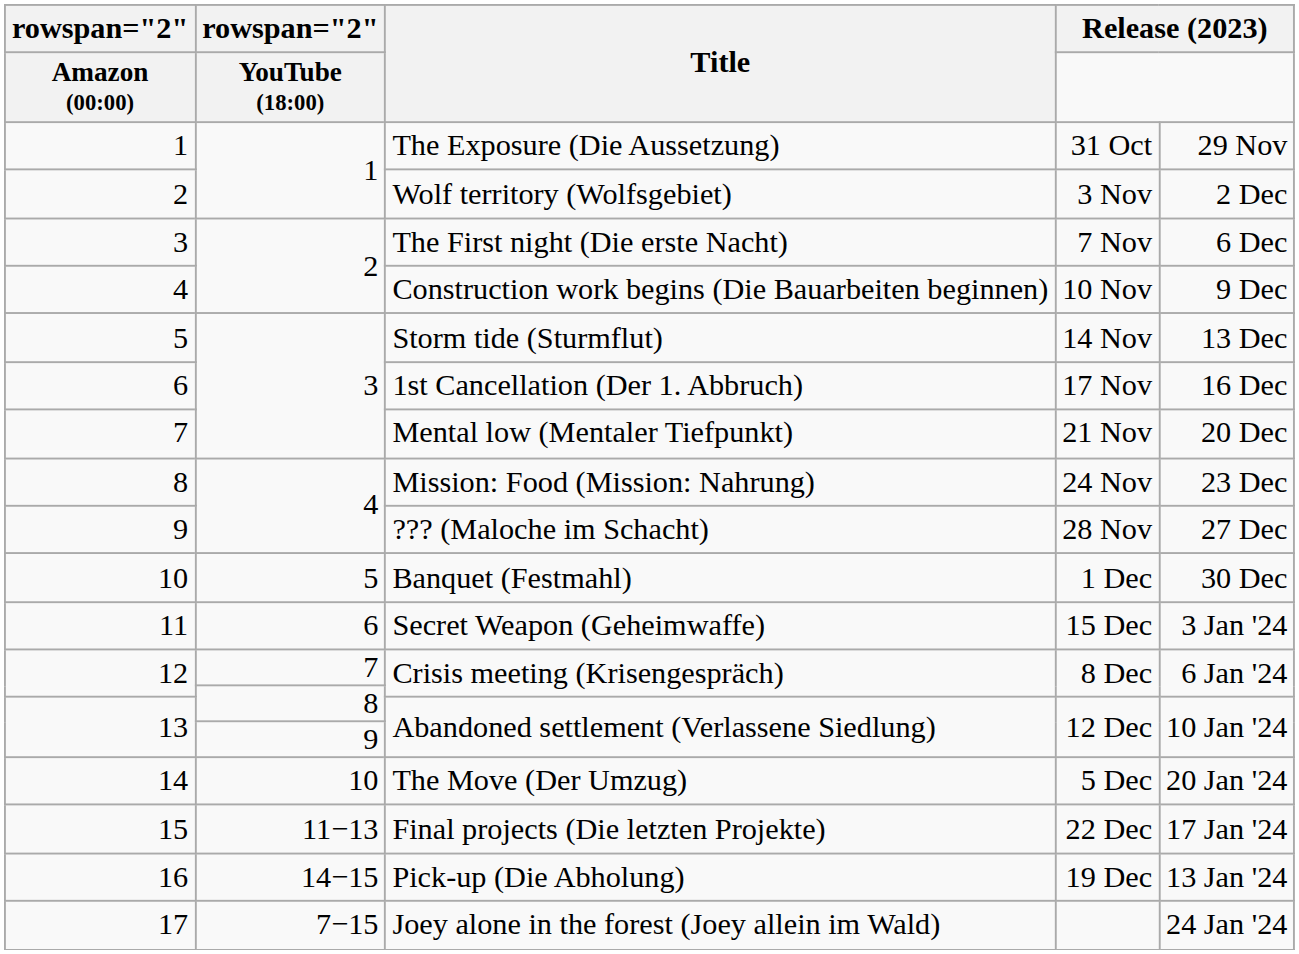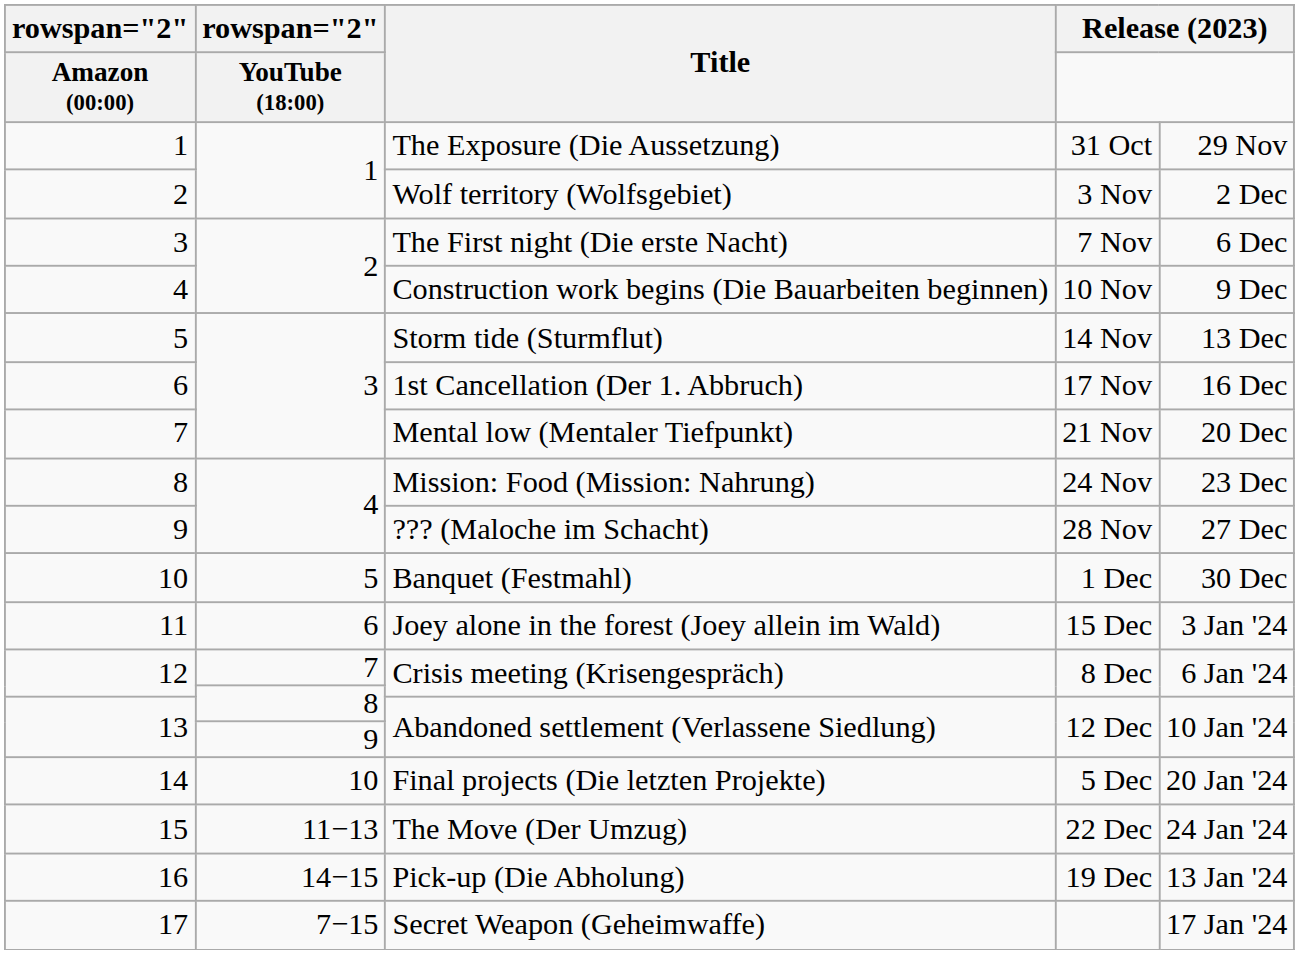(579, 625) Secret Weapon (Geheimwaffe) -> (666, 625) Joey alone in the forest (Joey allein im Wald)
(540, 780) The Move (Der Umzug) -> (609, 780) Final projects (Die letzten Projekte)
(609, 828) Final projects (Die letzten Projekte) -> (540, 828) The Move (Der Umzug)
(1227, 828) 17 Jan '24 -> (1227, 828) 24 Jan '24
(666, 924) Joey alone in the forest (Joey allein im Wald) -> (579, 924) Secret Weapon (Geheimwaffe)
(1227, 924) 24 Jan '24 -> (1227, 924) 17 Jan '24
